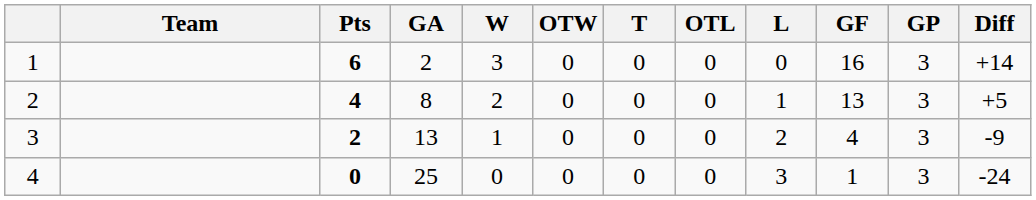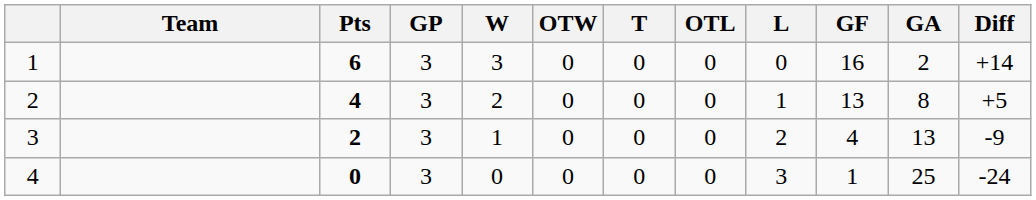columns swapped: (923, 23) <-> (426, 23)
